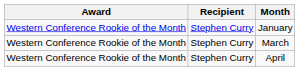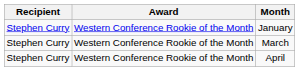columns swapped: (222, 12) <-> (96, 12)
